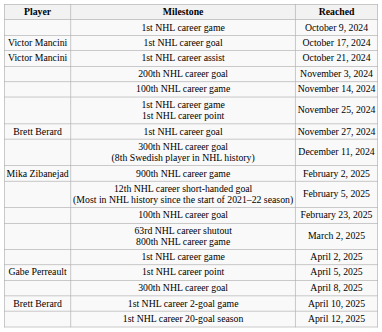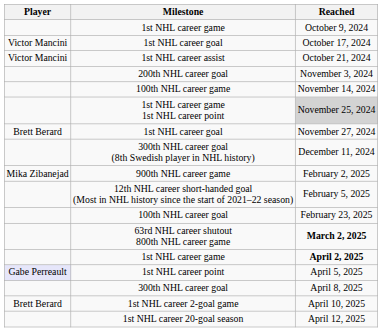(337, 110) no background -> (337, 110) lightgrey background
(337, 236) normal -> (337, 236) bold
(337, 257) normal -> (337, 257) bold
(38, 272) no background -> (38, 272) lavender background
